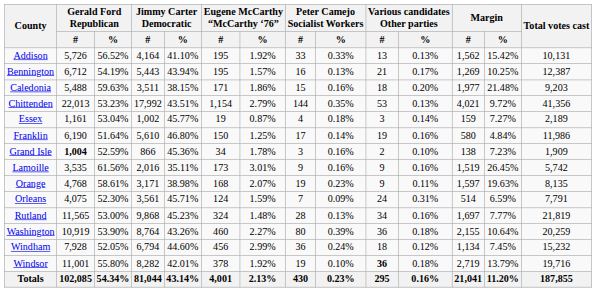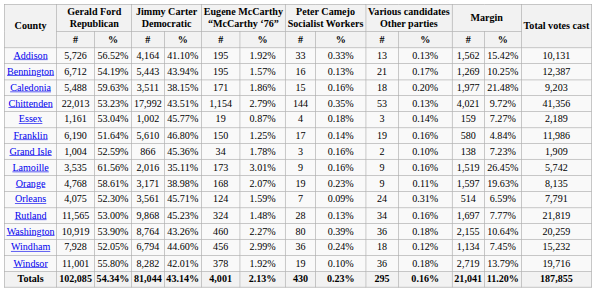(76, 151) bold -> (76, 151) normal
(382, 263) bold -> (382, 263) normal
